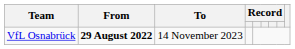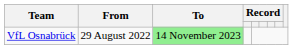(116, 35) bold -> (116, 35) normal
(200, 35) no background -> (198, 35) lightgreen background
